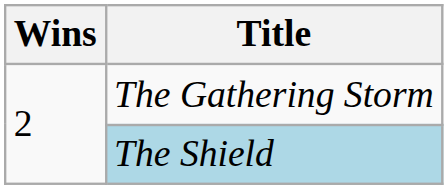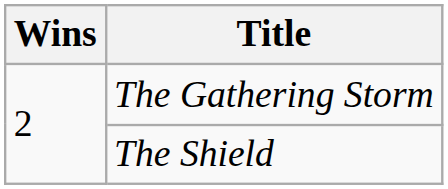(194, 153) lightblue background -> (194, 153) no background
